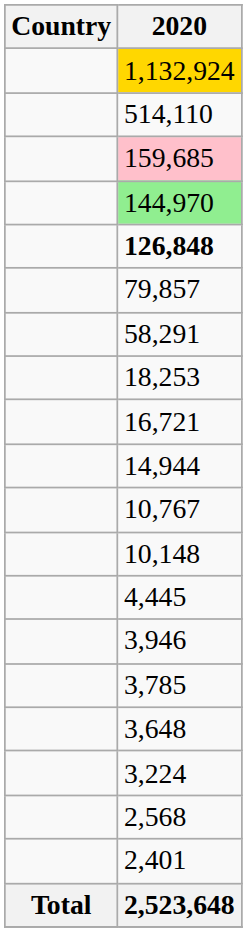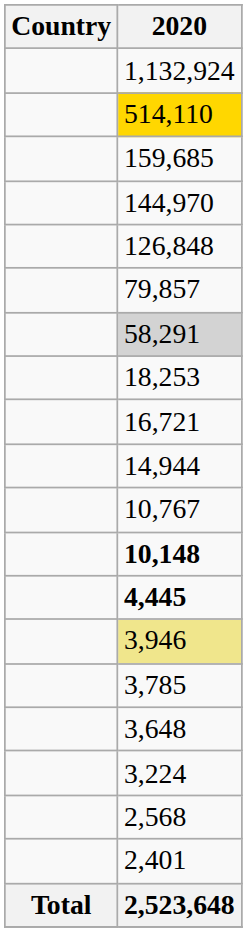(179, 70) gold background -> (179, 70) no background
(168, 114) no background -> (168, 114) gold background
(169, 158) pink background -> (169, 158) no background
(169, 202) lightgreen background -> (169, 202) no background
(169, 245) bold -> (169, 245) normal
(162, 333) no background -> (162, 333) lightgrey background
(162, 553) normal -> (162, 553) bold
(155, 597) normal -> (155, 597) bold
(155, 641) no background -> (155, 641) khaki background
